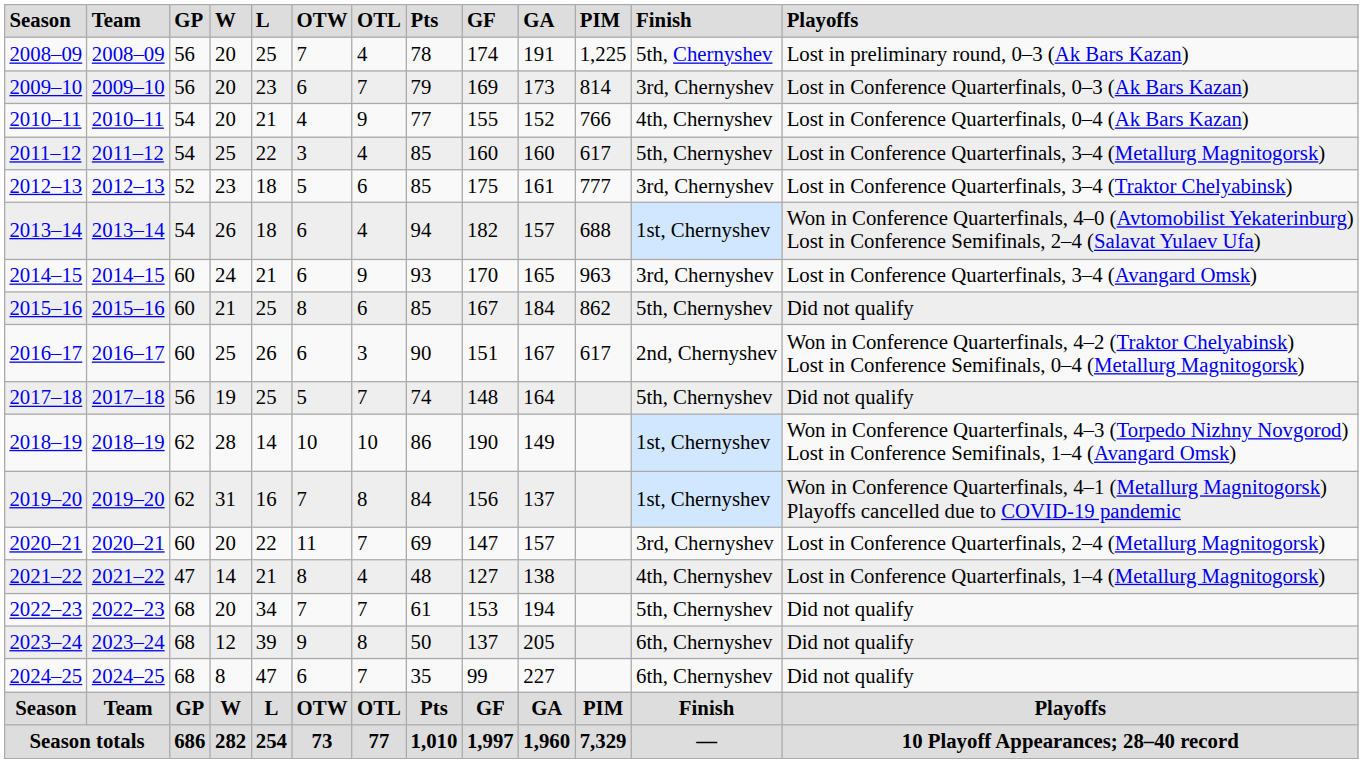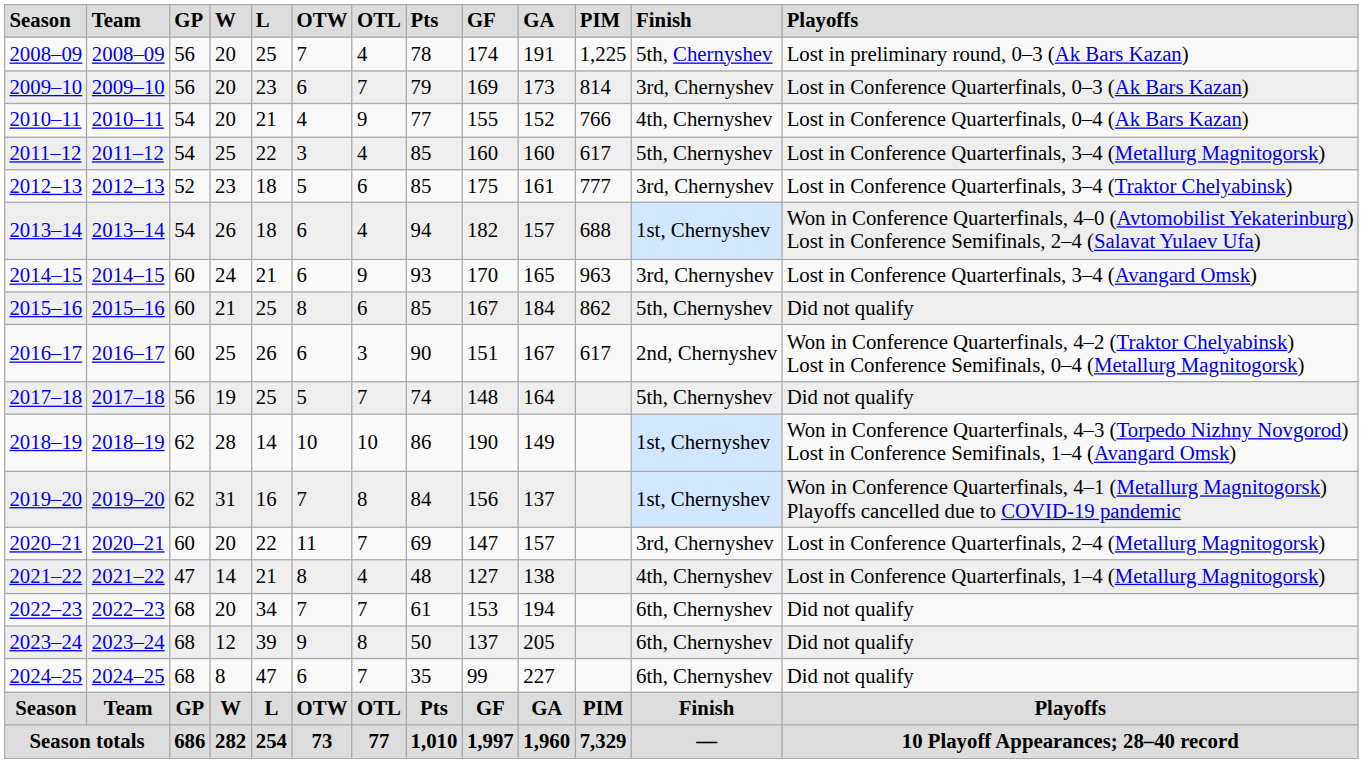(704, 609) 5th, Chernyshev -> (704, 609) 6th, Chernyshev
